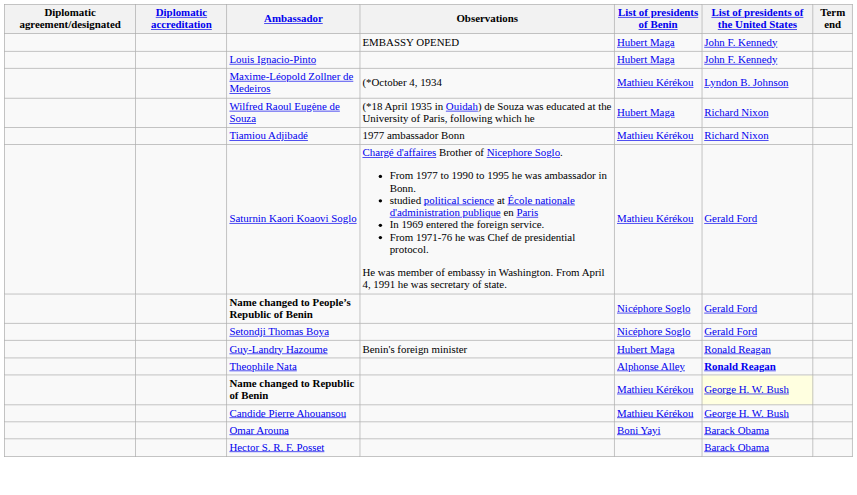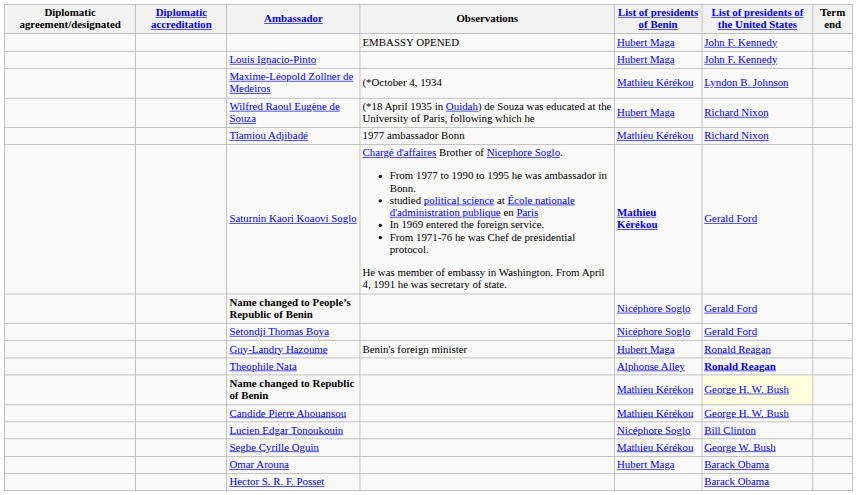(655, 219) normal -> (637, 219) bold
+ row: (286, 430)
+ row: (274, 447)
(639, 430) Boni Yayi -> (646, 465) Hubert Maga
